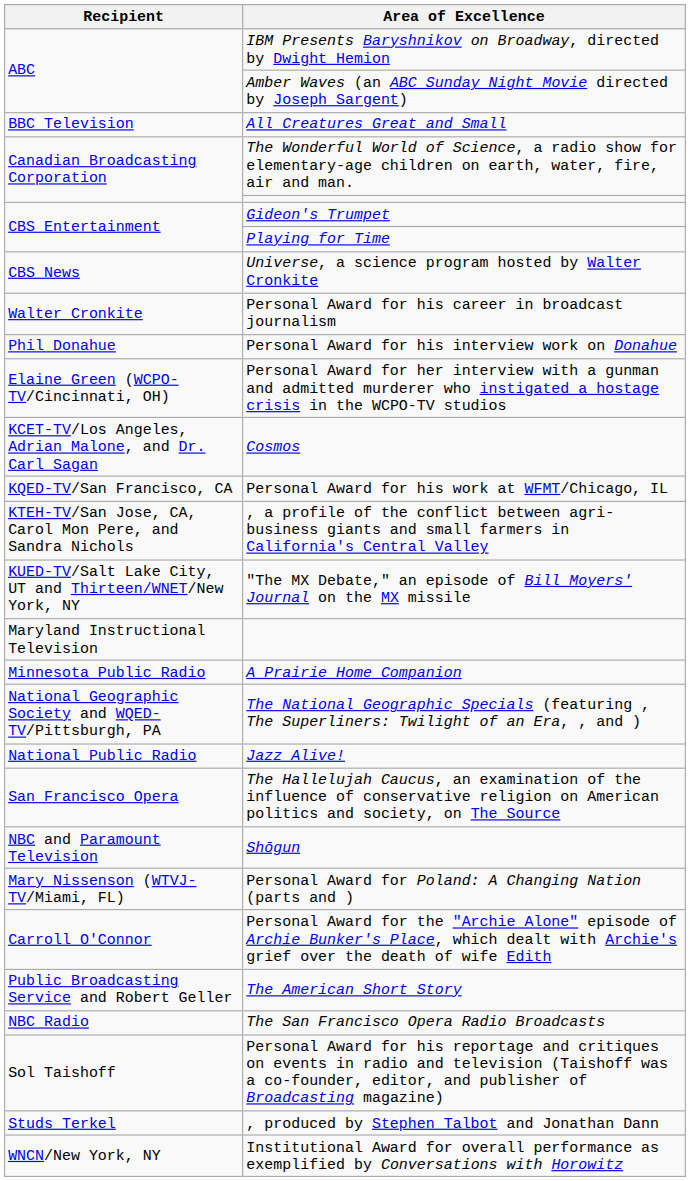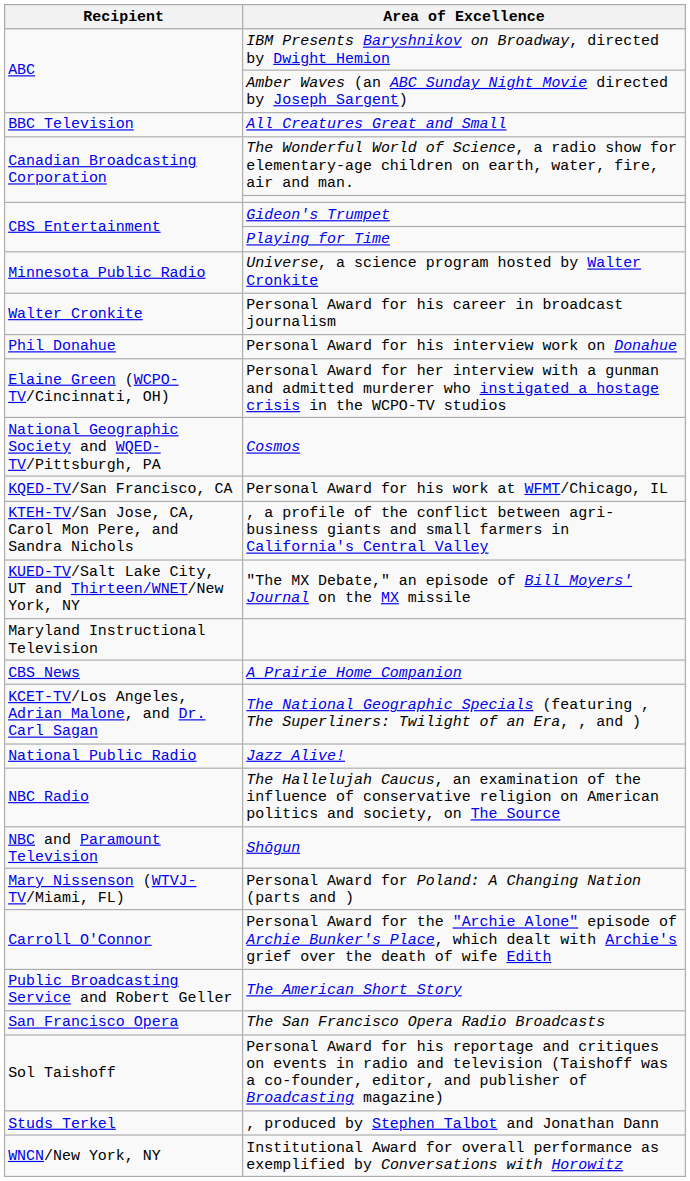(44, 272) CBS News -> (107, 272) Minnesota Public Radio
(107, 447) KCET-TV/Los Angeles, Adrian Malone, and Dr. Carl Sagan -> (93, 447) National Geographic Society and WQED-TV/Pittsburgh, PA
(107, 672) Minnesota Public Radio -> (44, 672) CBS News
(93, 714) National Geographic Society and WQED-TV/Pittsburgh, PA -> (107, 714) KCET-TV/Los Angeles, Adrian Malone, and Dr. Carl Sagan
(93, 797) San Francisco Opera -> (49, 797) NBC Radio
(49, 1023) NBC Radio -> (93, 1023) San Francisco Opera
